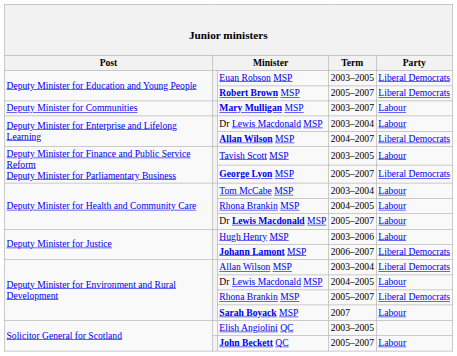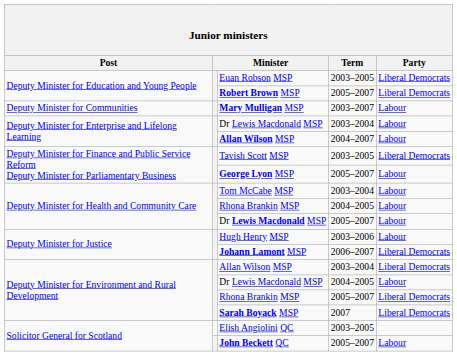(414, 139) Liberal Democrats -> (392, 139) Labour
(392, 155) Labour -> (414, 155) Liberal Democrats
(414, 174) Liberal Democrats -> (392, 174) Labour
(392, 312) Labour -> (414, 312) Liberal Democrats
